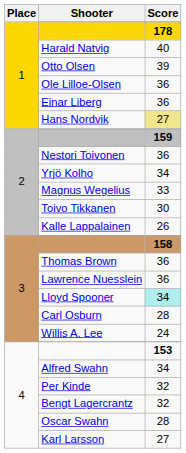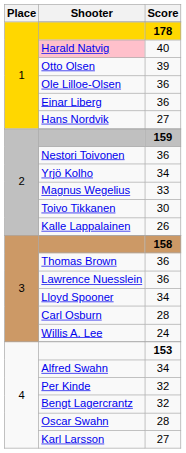(75, 48) no background -> (75, 48) pink background
(163, 119) khaki background -> (163, 119) no background
(163, 297) paleturquoise background -> (163, 297) no background
